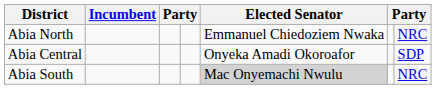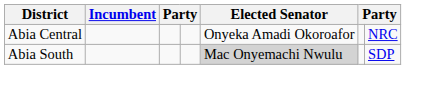- row: (40, 34)
(411, 54) SDP -> (383, 34) NRC
(412, 74) NRC -> (381, 54) SDP
